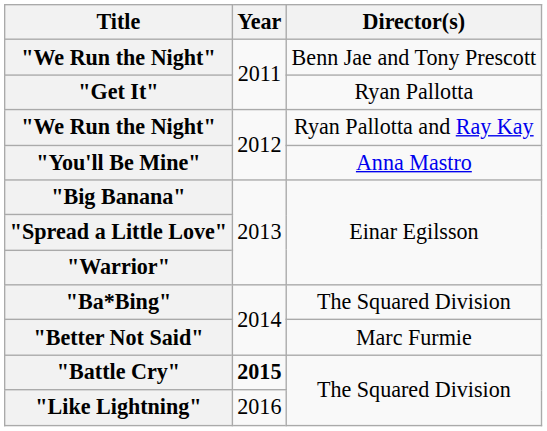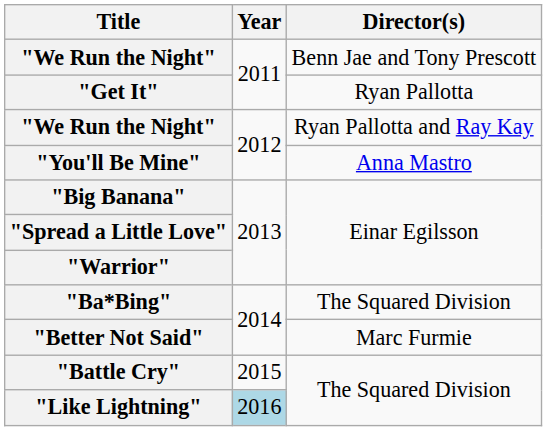(259, 372) bold -> (259, 372) normal
(259, 407) no background -> (259, 407) lightblue background
